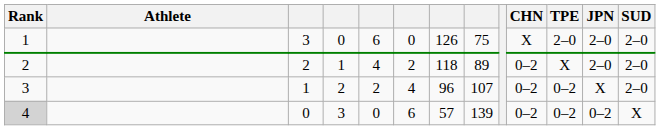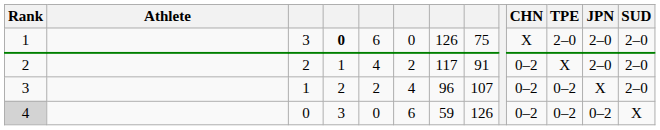(341, 40) normal -> (341, 40) bold
(447, 65) 118 -> (447, 65) 117
(482, 65) 89 -> (482, 65) 91
(447, 112) 57 -> (447, 112) 59
(482, 112) 139 -> (482, 112) 126
